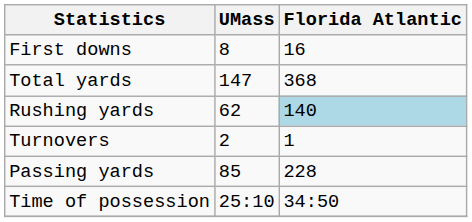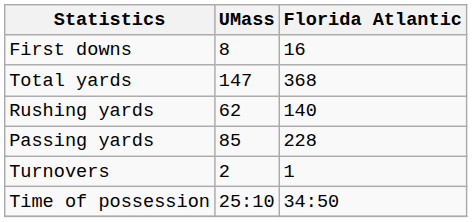(300, 111) lightblue background -> (300, 111) no background
rows swapped: (82, 171) <-> (59, 141)
